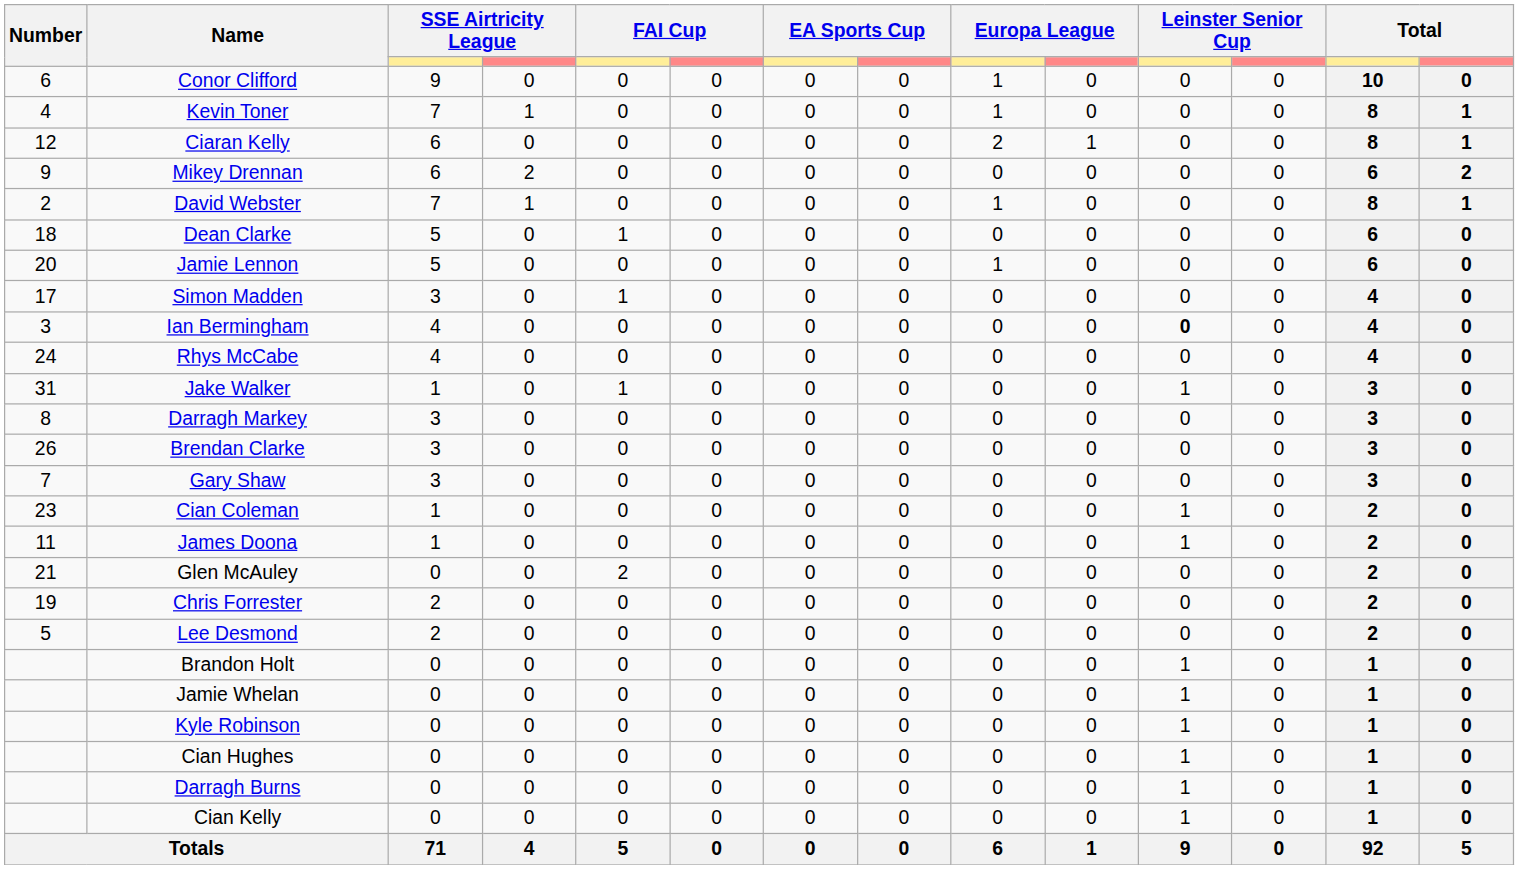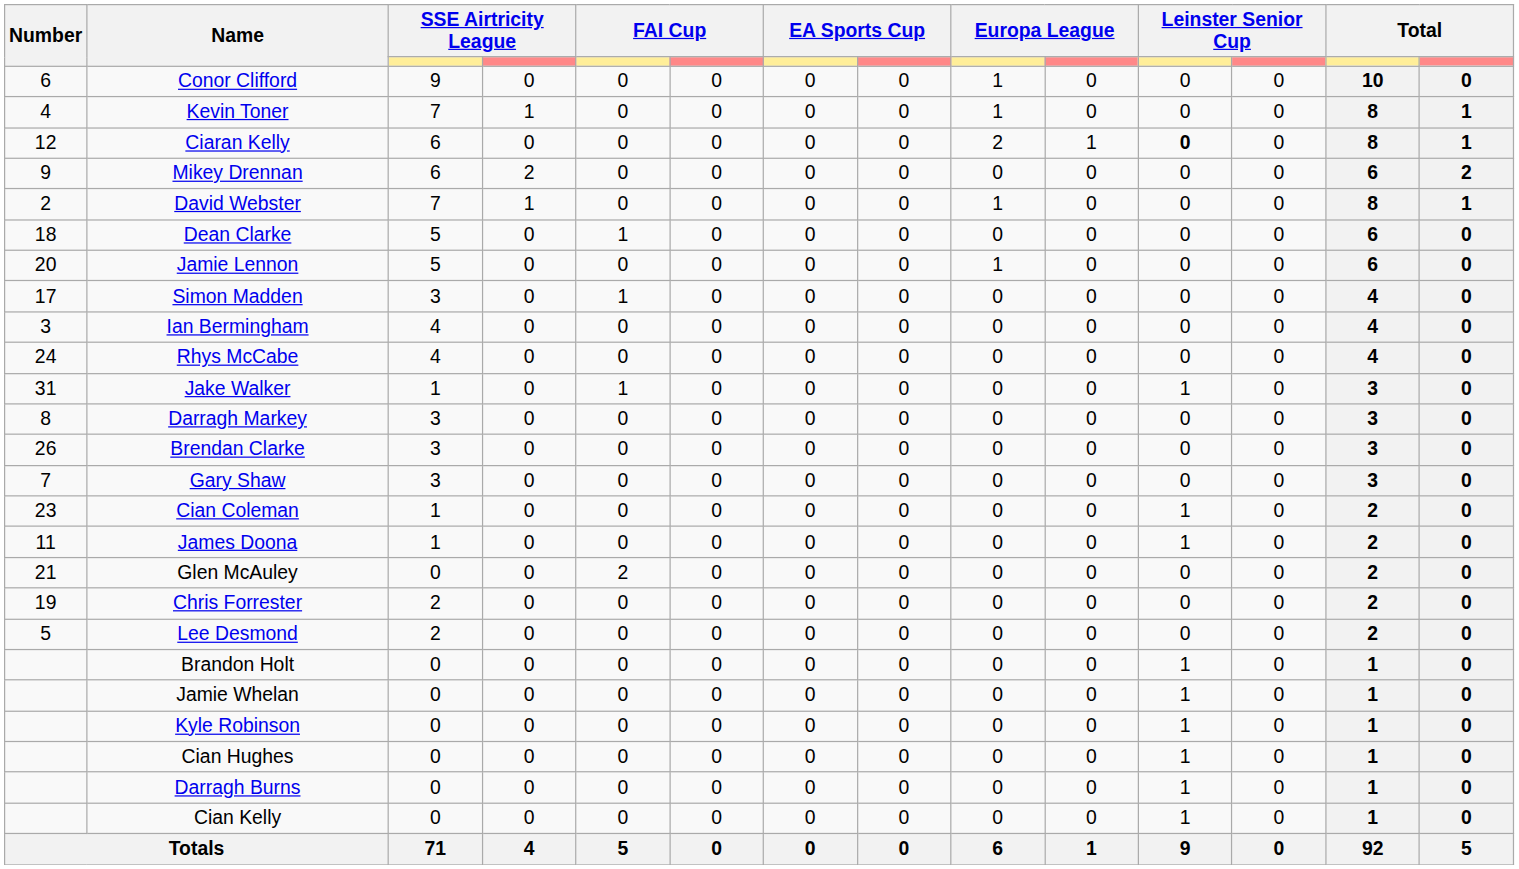(1185, 142) normal -> (1185, 142) bold
(1185, 326) bold -> (1185, 326) normal
